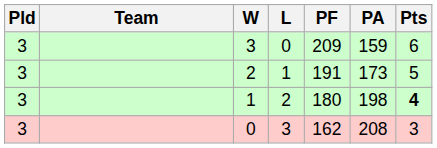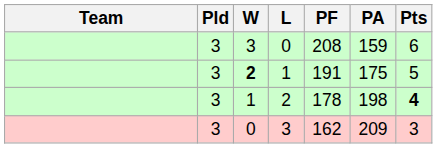columns swapped: (136, 18) <-> (22, 18)
(327, 45) 209 -> (327, 45) 208
(251, 73) normal -> (251, 73) bold
(373, 73) 173 -> (373, 73) 175
(327, 101) 180 -> (327, 101) 178
(373, 128) 208 -> (373, 128) 209
